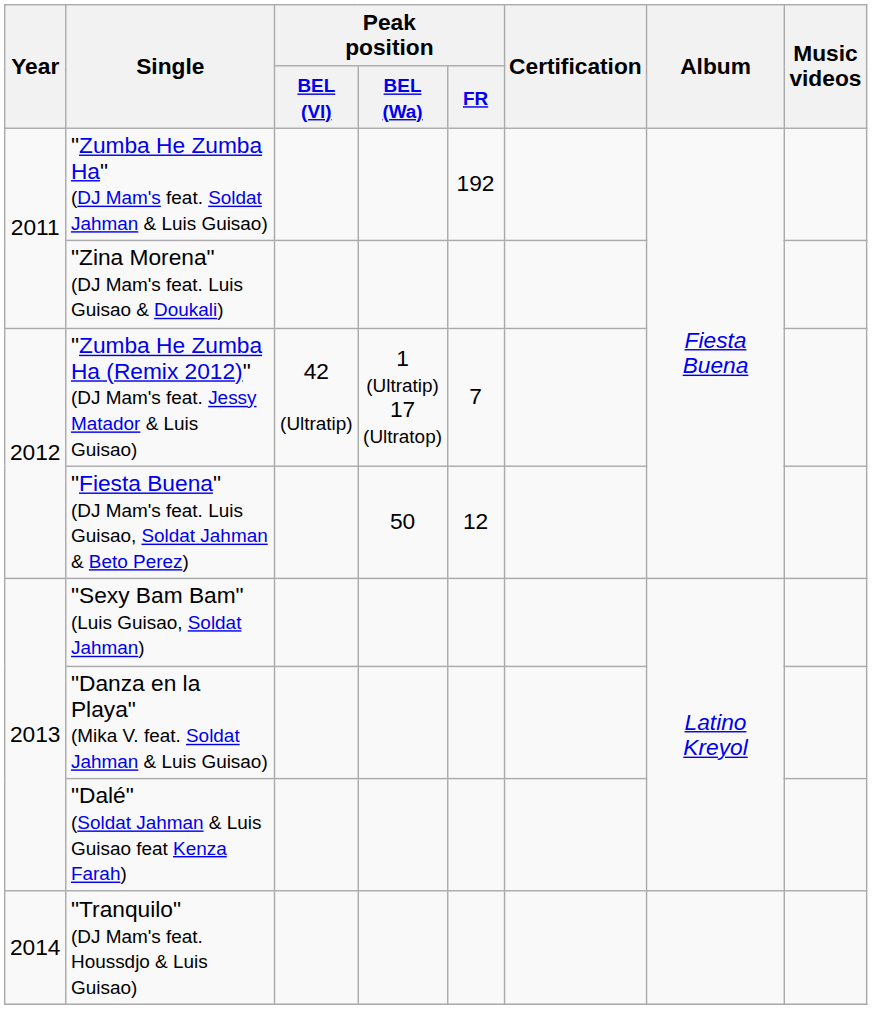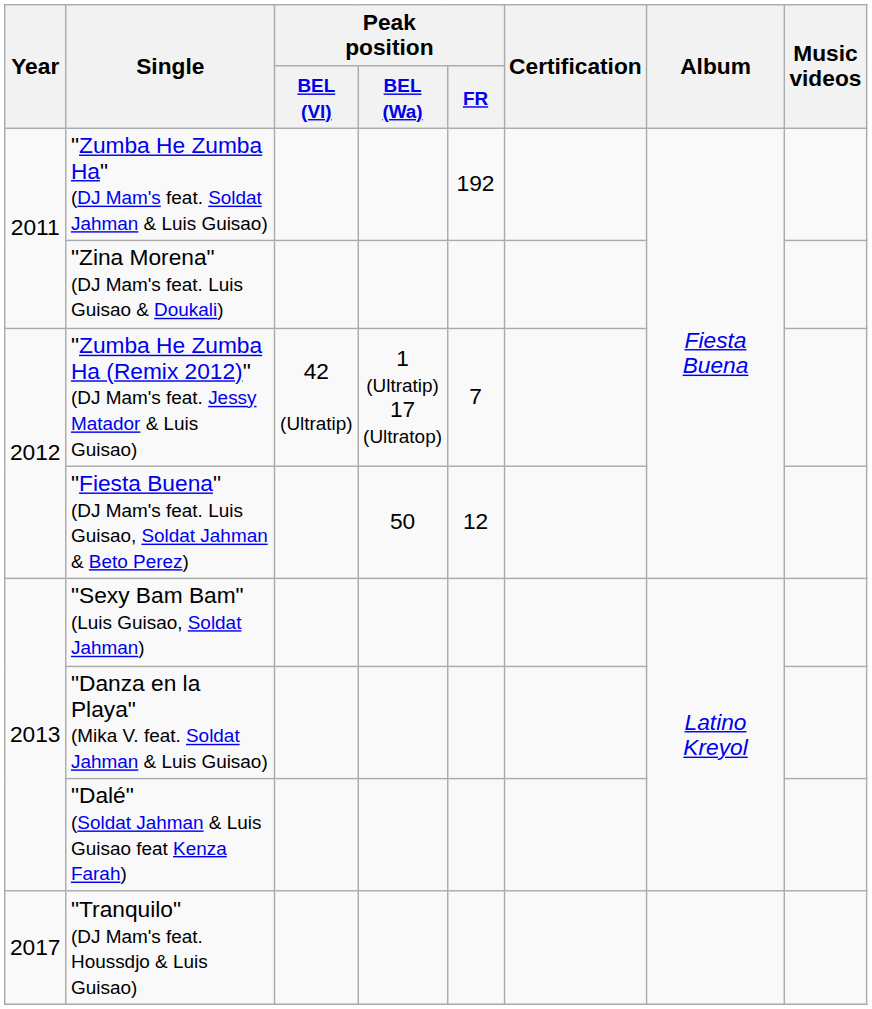(35, 947) 2014 -> (35, 947) 2017
